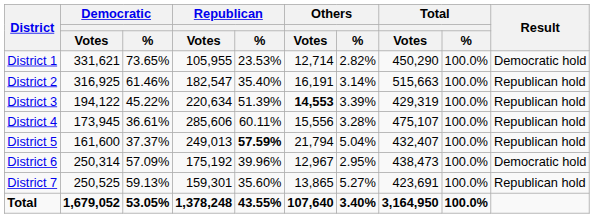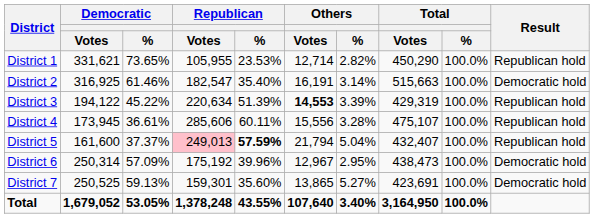(540, 61) Democratic hold -> (540, 61) Republican hold
(540, 81) Republican hold -> (540, 81) Democratic hold
(209, 142) no background -> (209, 142) pink background
(540, 182) Republican hold -> (540, 182) Democratic hold
